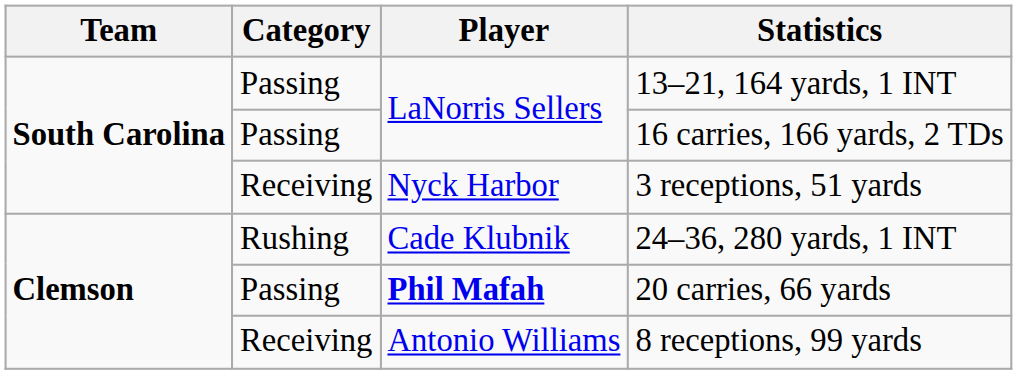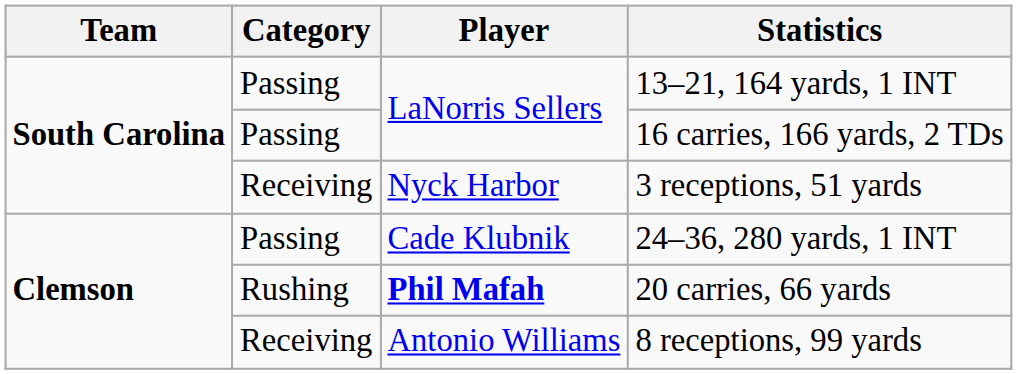(294, 238) Rushing -> (290, 238) Passing
(290, 289) Passing -> (294, 289) Rushing
